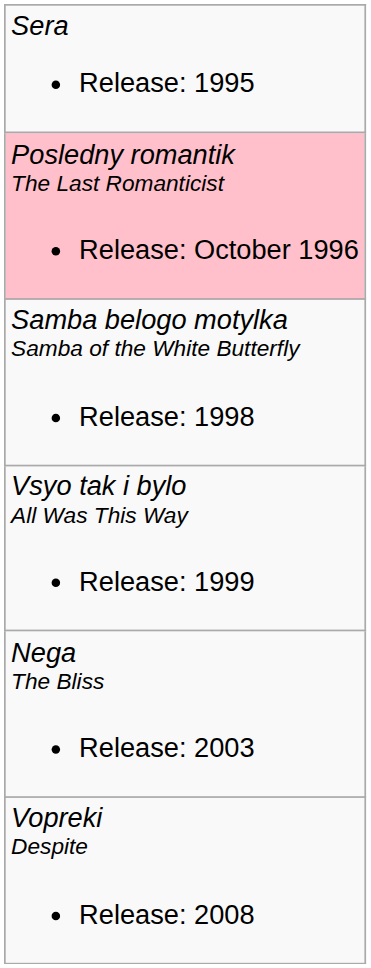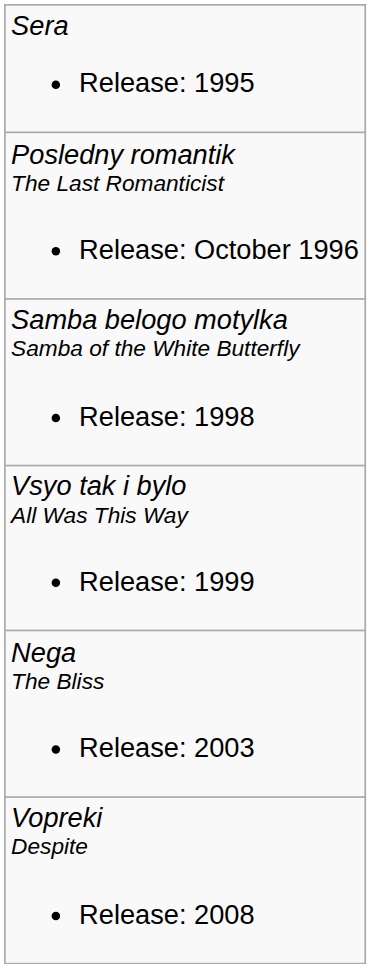(185, 202) pink background -> (185, 202) no background
